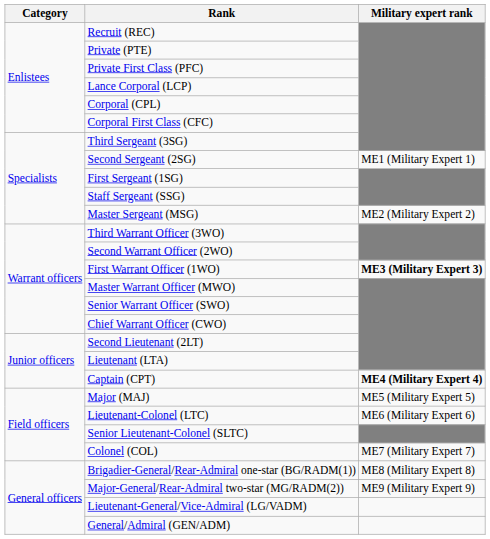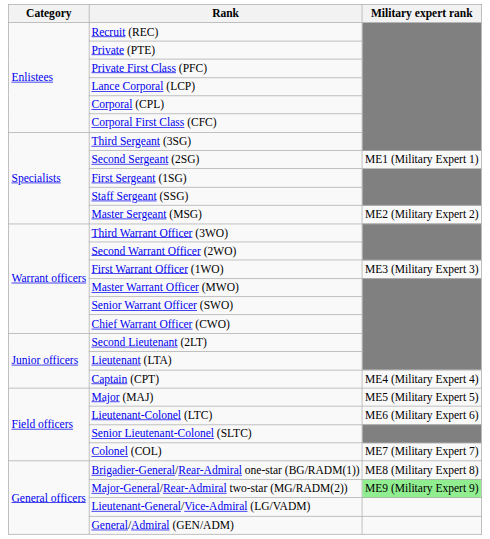(422, 269) bold -> (422, 269) normal
(422, 379) bold -> (422, 379) normal
(418, 488) no background -> (422, 488) lightgreen background
